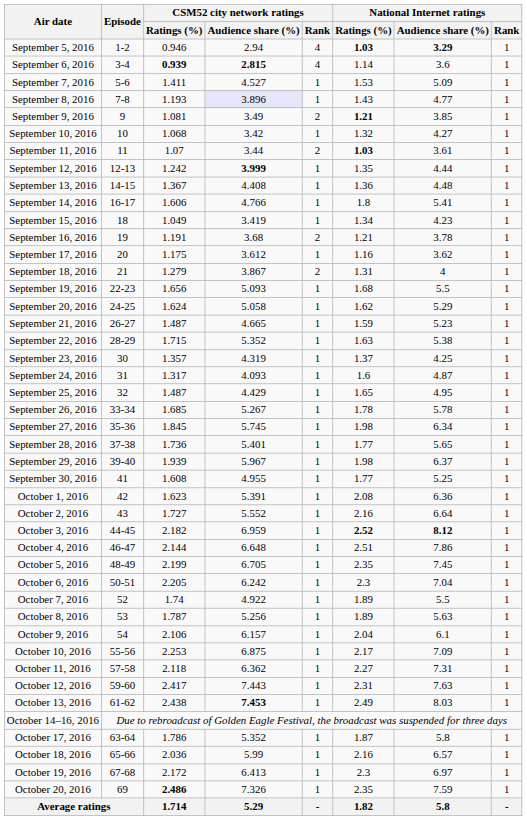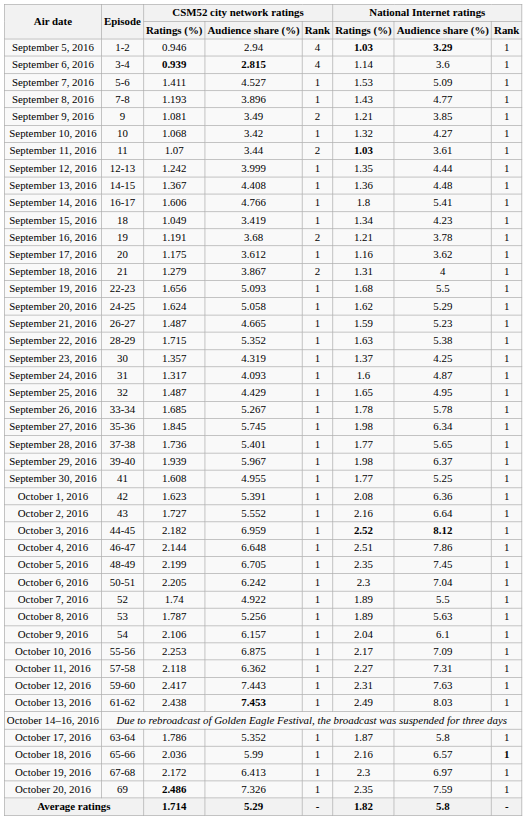(254, 99) lavender background -> (254, 99) no background
(363, 116) bold -> (363, 116) normal
(254, 168) bold -> (254, 168) normal
(507, 755) normal -> (507, 755) bold
